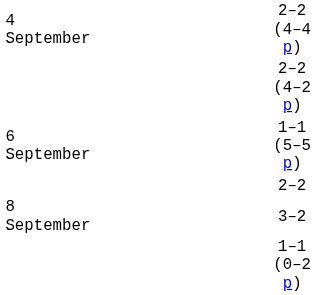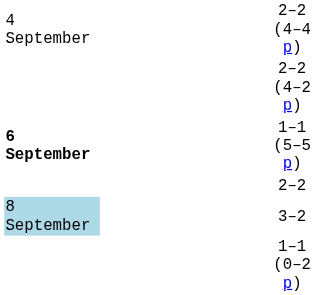(48, 145) normal -> (48, 145) bold
(48, 216) no background -> (48, 216) lightblue background
